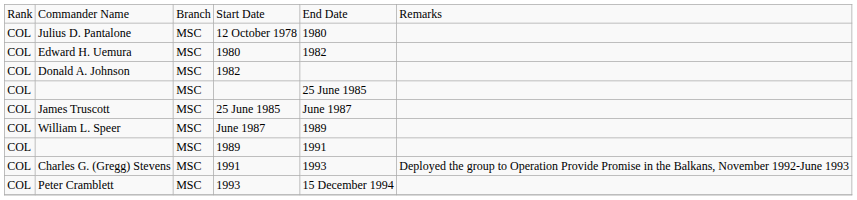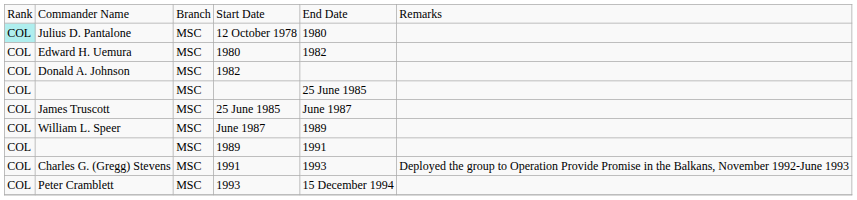(19, 33) no background -> (19, 33) paleturquoise background
